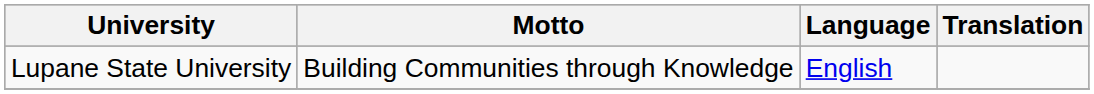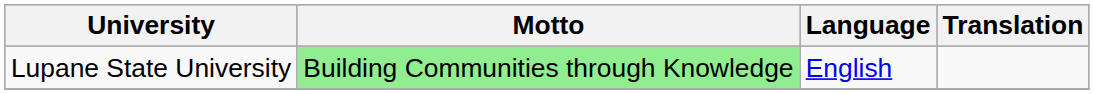(548, 67) no background -> (548, 67) lightgreen background
